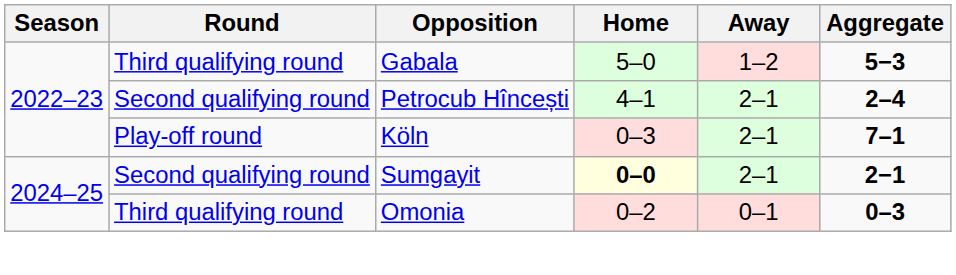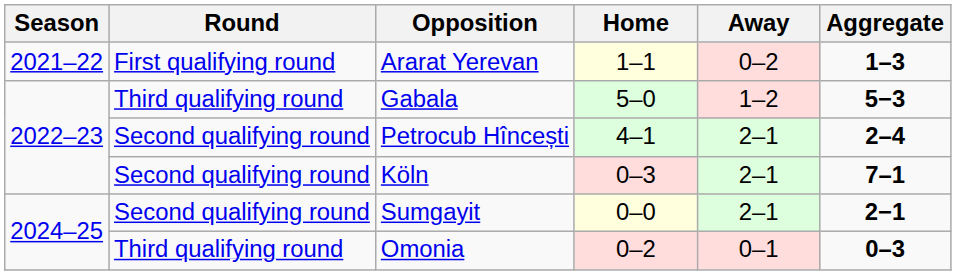+ row: (460, 61)
(188, 136) Play-off round -> (242, 174) Second qualifying round
(636, 174) bold -> (636, 212) normal
